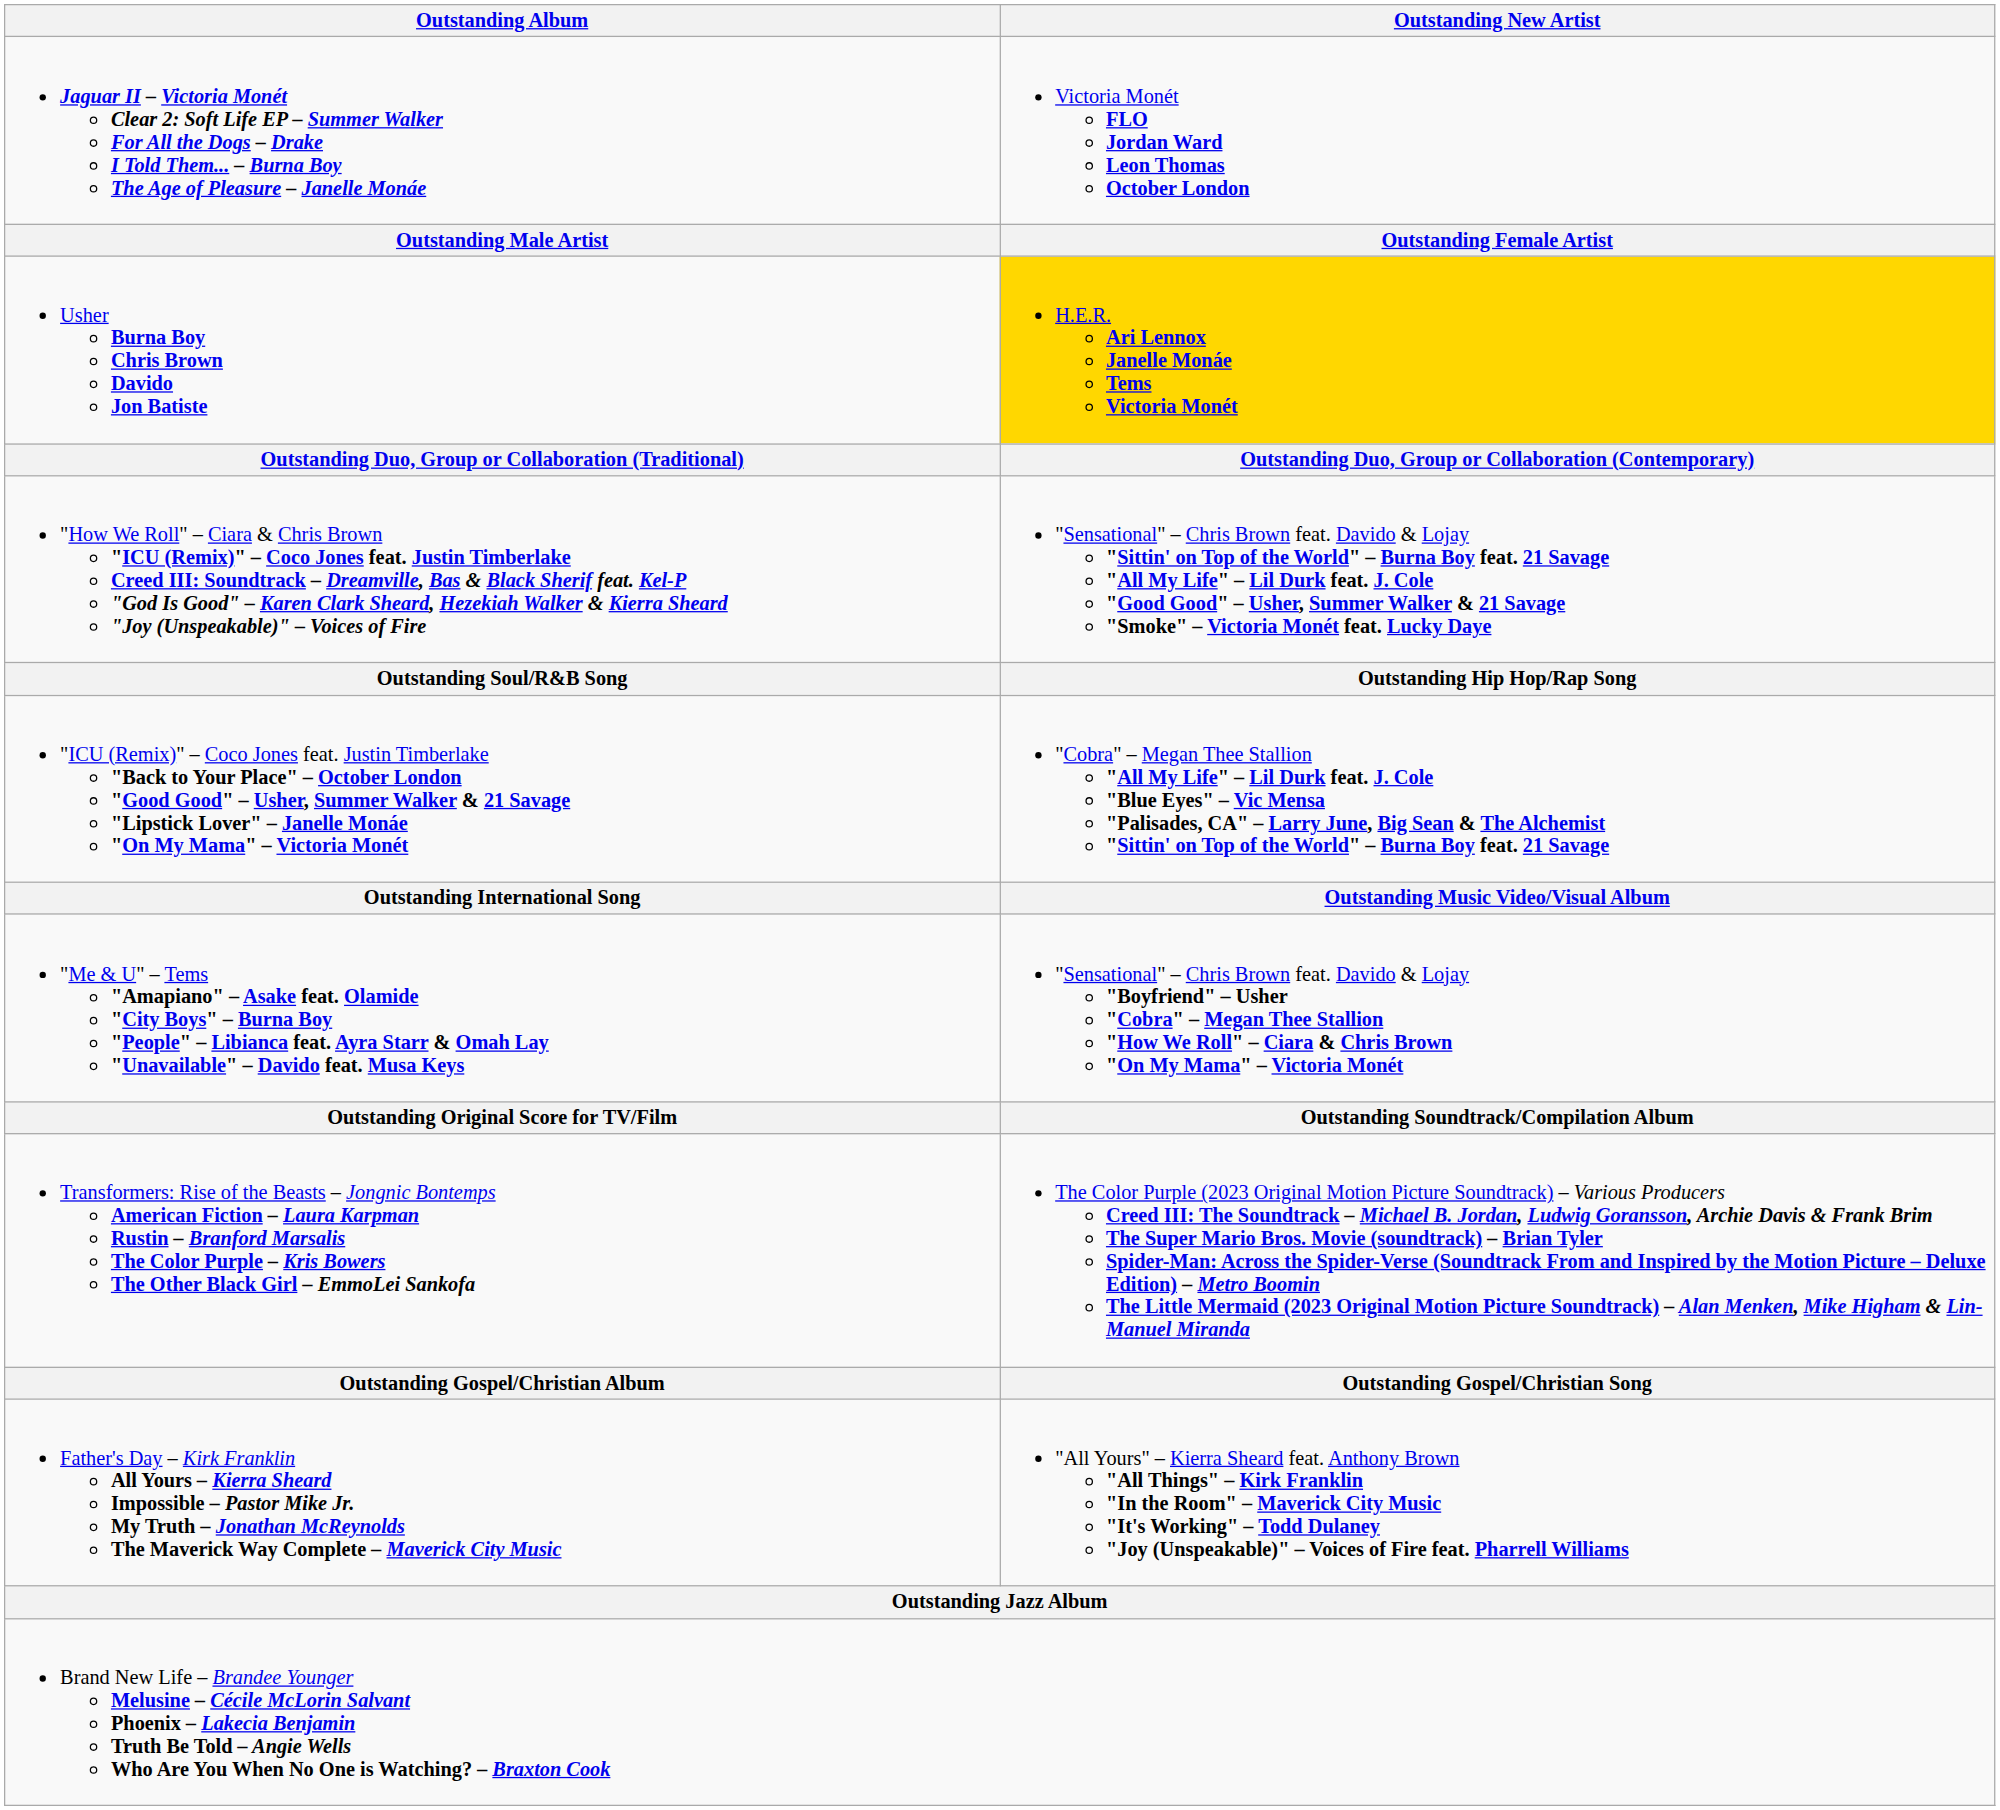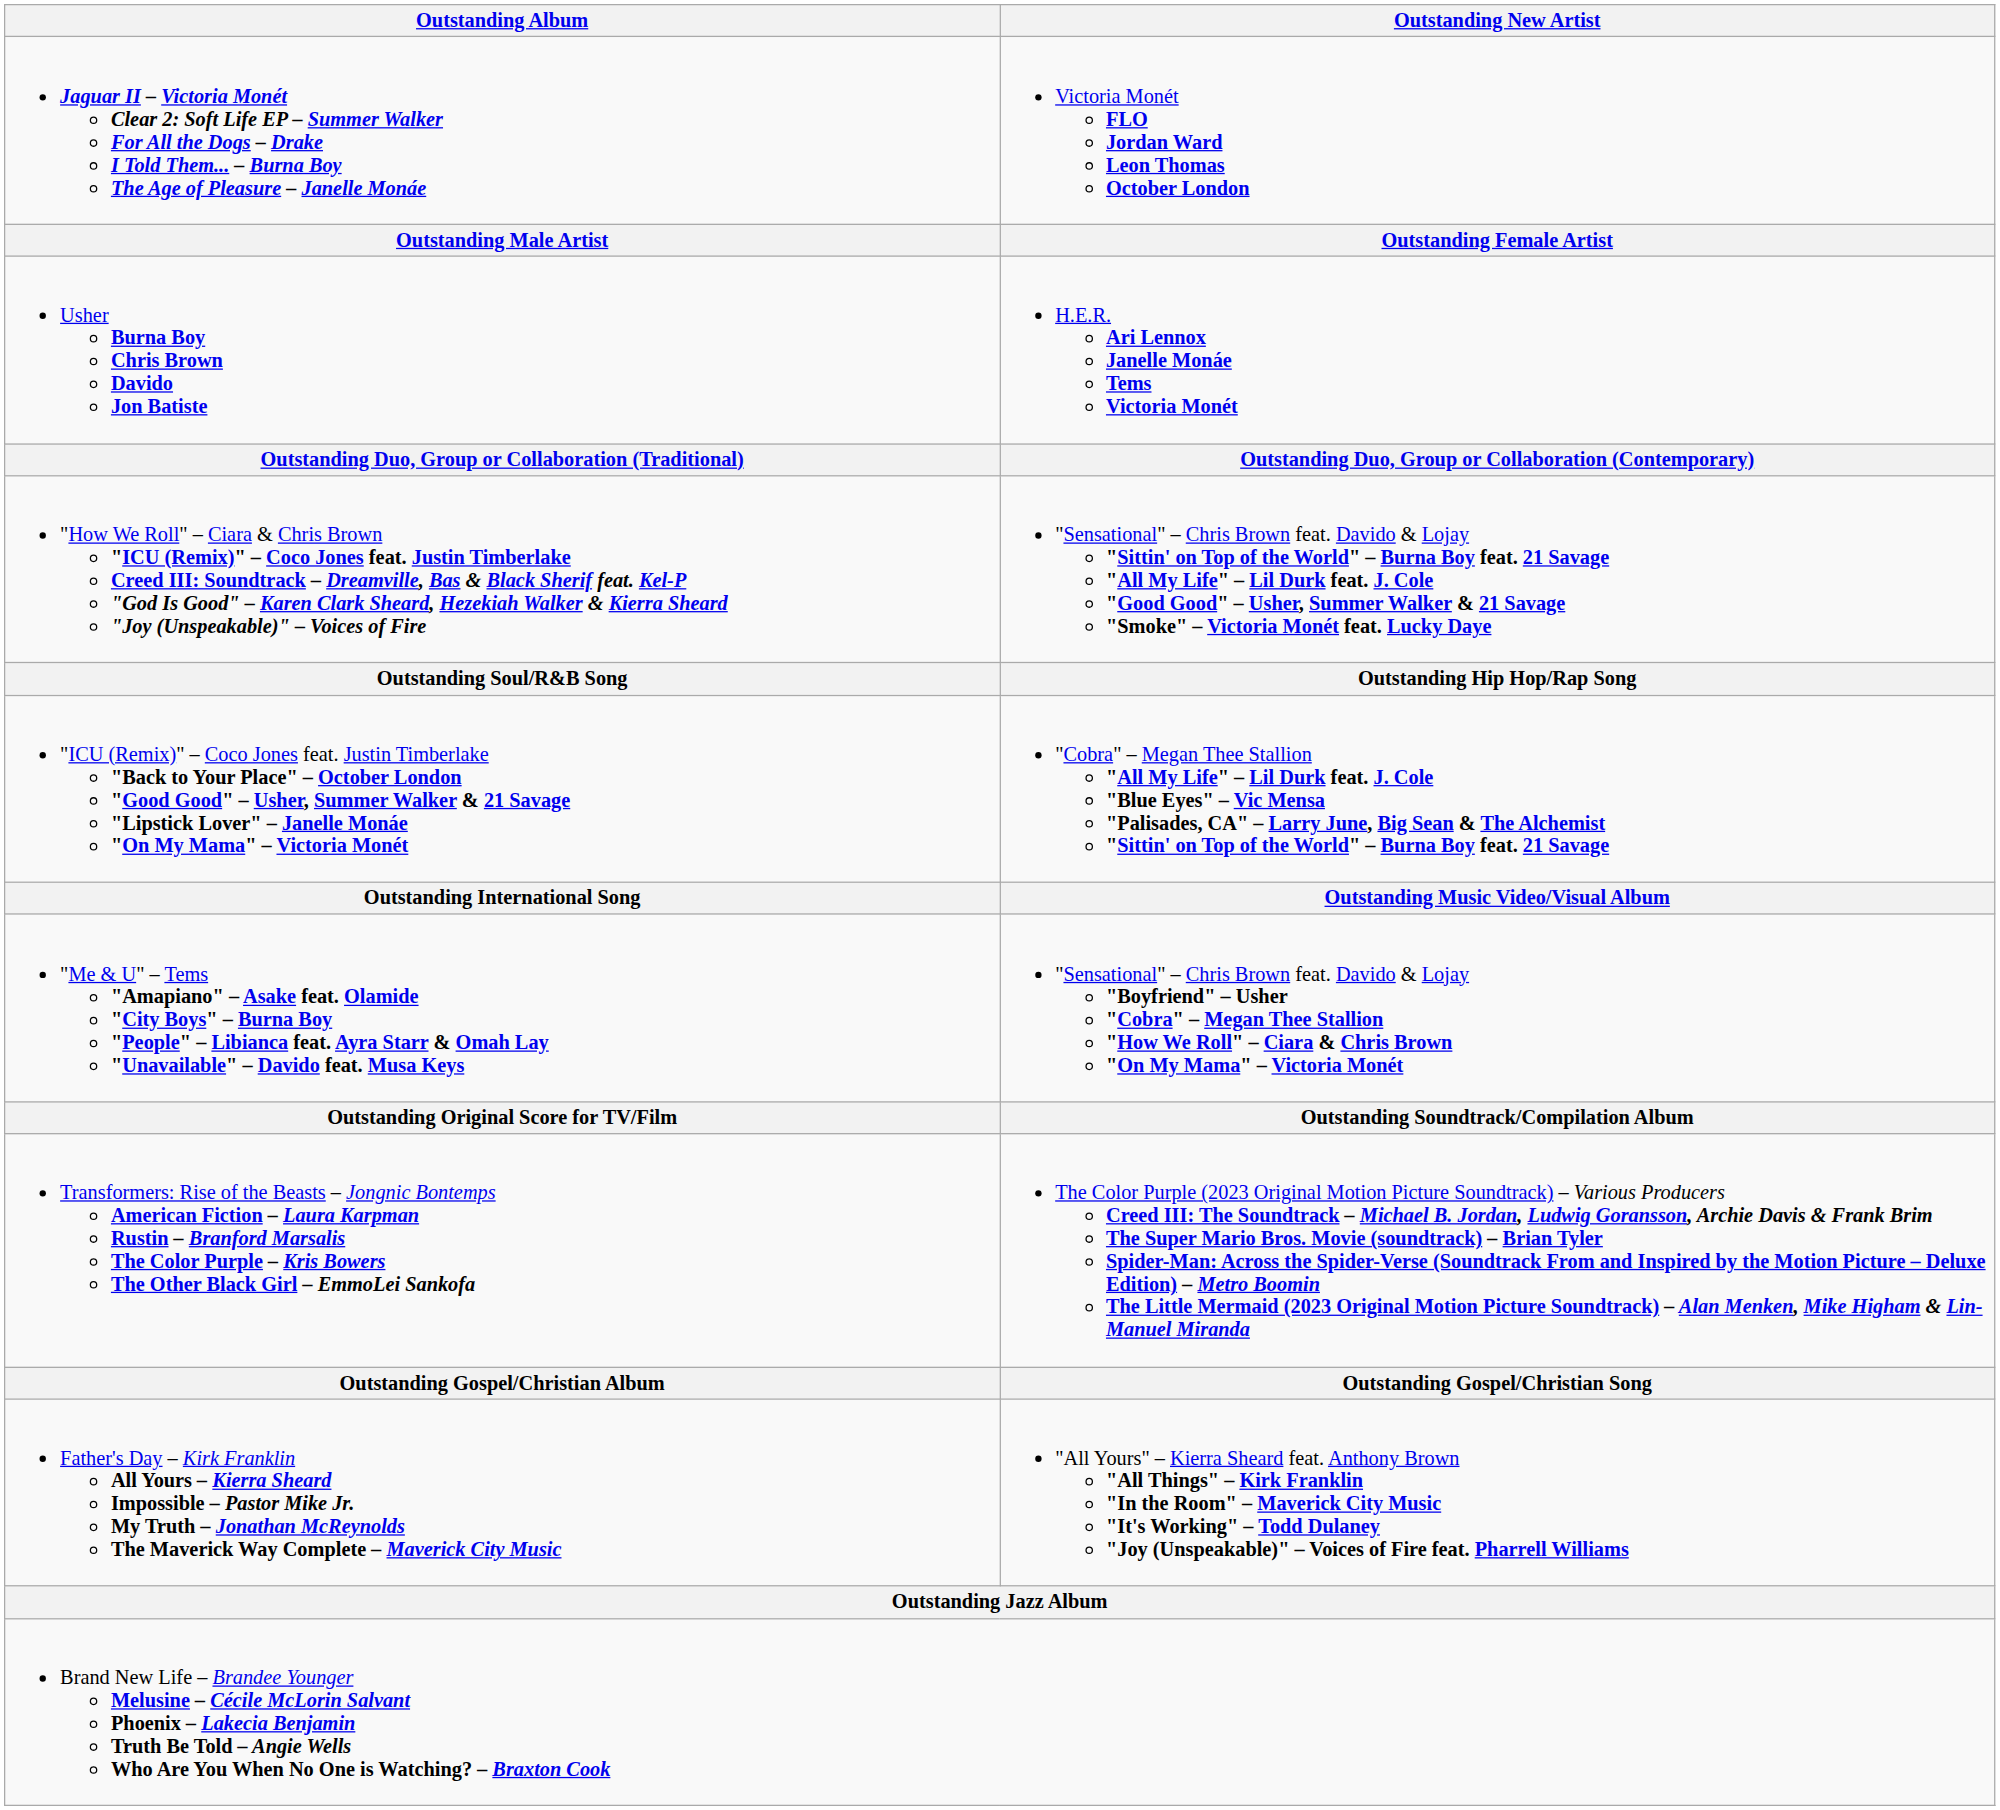(1497, 361) gold background -> (1497, 361) no background
